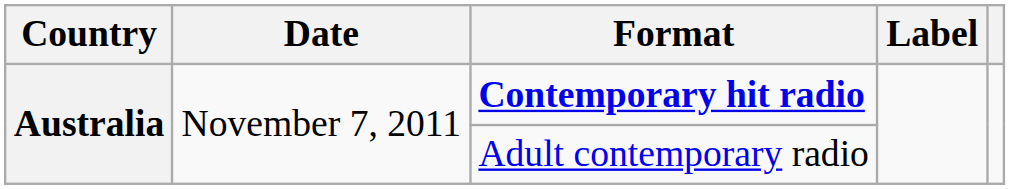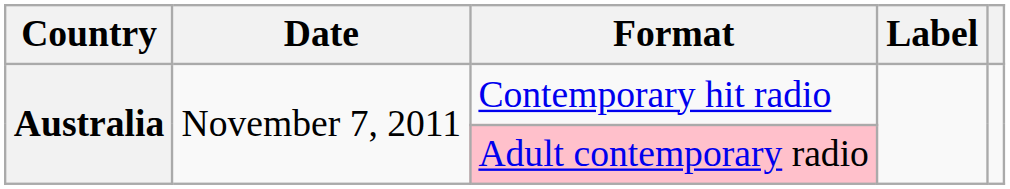(672, 93) bold -> (655, 93) normal
(674, 153) no background -> (674, 153) pink background
